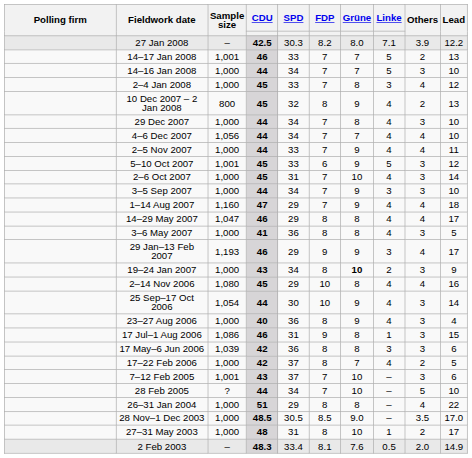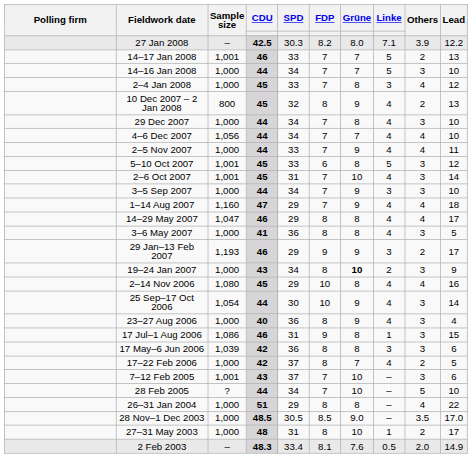(357, 164) 9 -> (357, 164) 8
(227, 178) 1,000 -> (227, 178) 1,001
(423, 252) 4 -> (423, 252) 2
